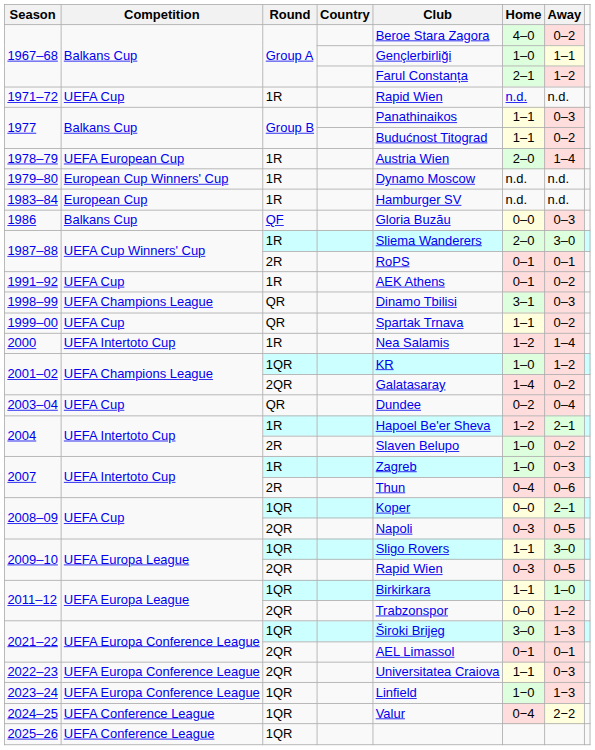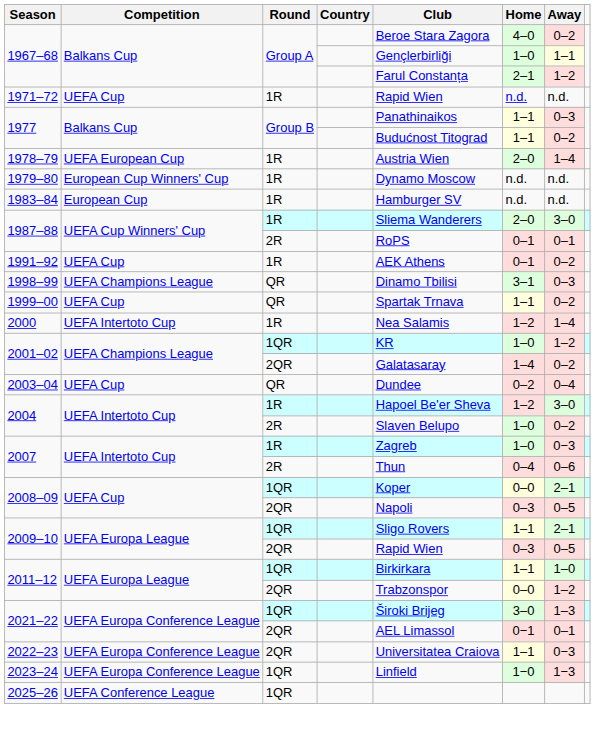- row: (22, 220)
(564, 425) 2–1 -> (564, 405) 3–0
(564, 549) 3–0 -> (564, 528) 2–1
- row: (33, 713)
